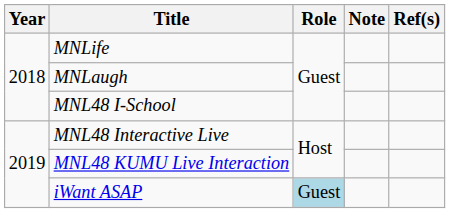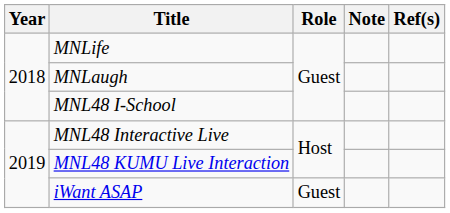(319, 192) lightblue background -> (319, 192) no background
